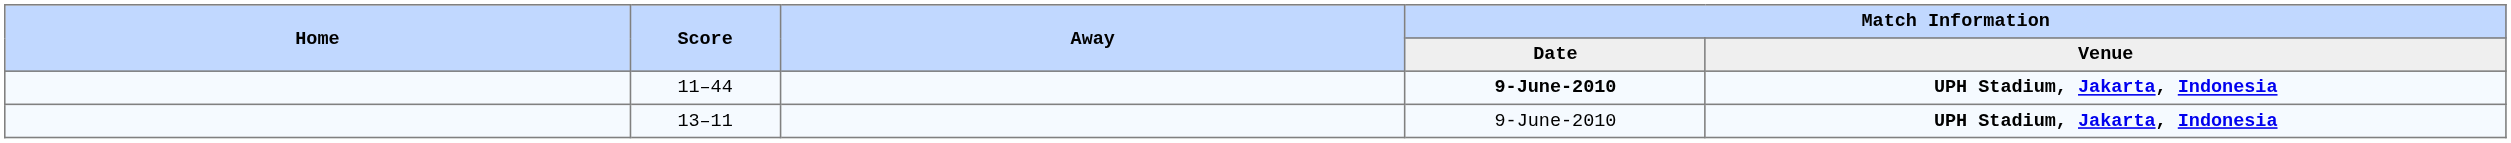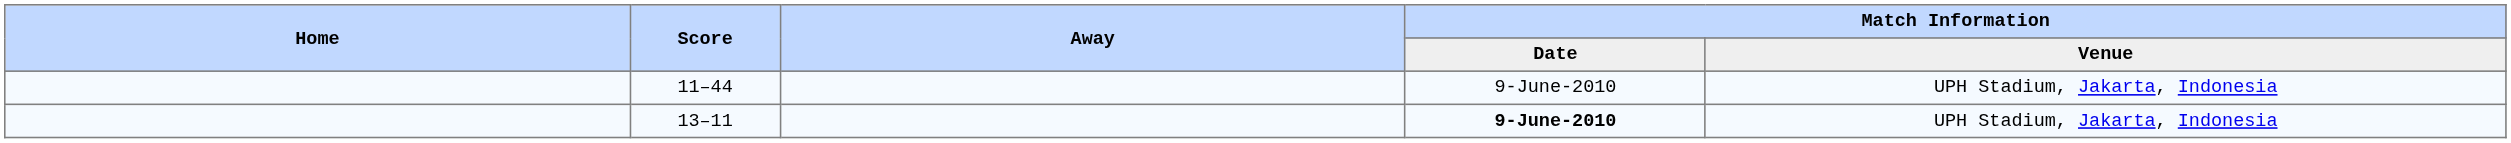(1555, 88) bold -> (1555, 88) normal
(2106, 88) bold -> (2106, 88) normal
(1555, 121) normal -> (1555, 121) bold
(2106, 121) bold -> (2106, 121) normal
